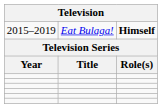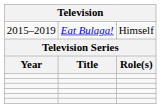(137, 30) bold -> (136, 30) normal
